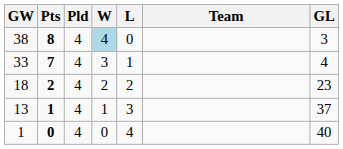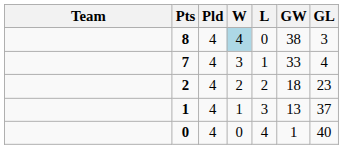columns swapped: (226, 16) <-> (21, 16)
